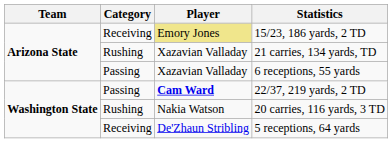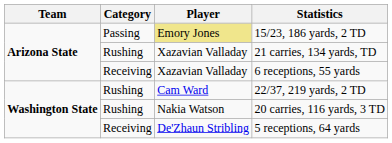(127, 33) Receiving -> (121, 33) Passing
(121, 71) Passing -> (127, 71) Receiving
(121, 90) Passing -> (123, 90) Rushing
(186, 90) bold -> (183, 90) normal
